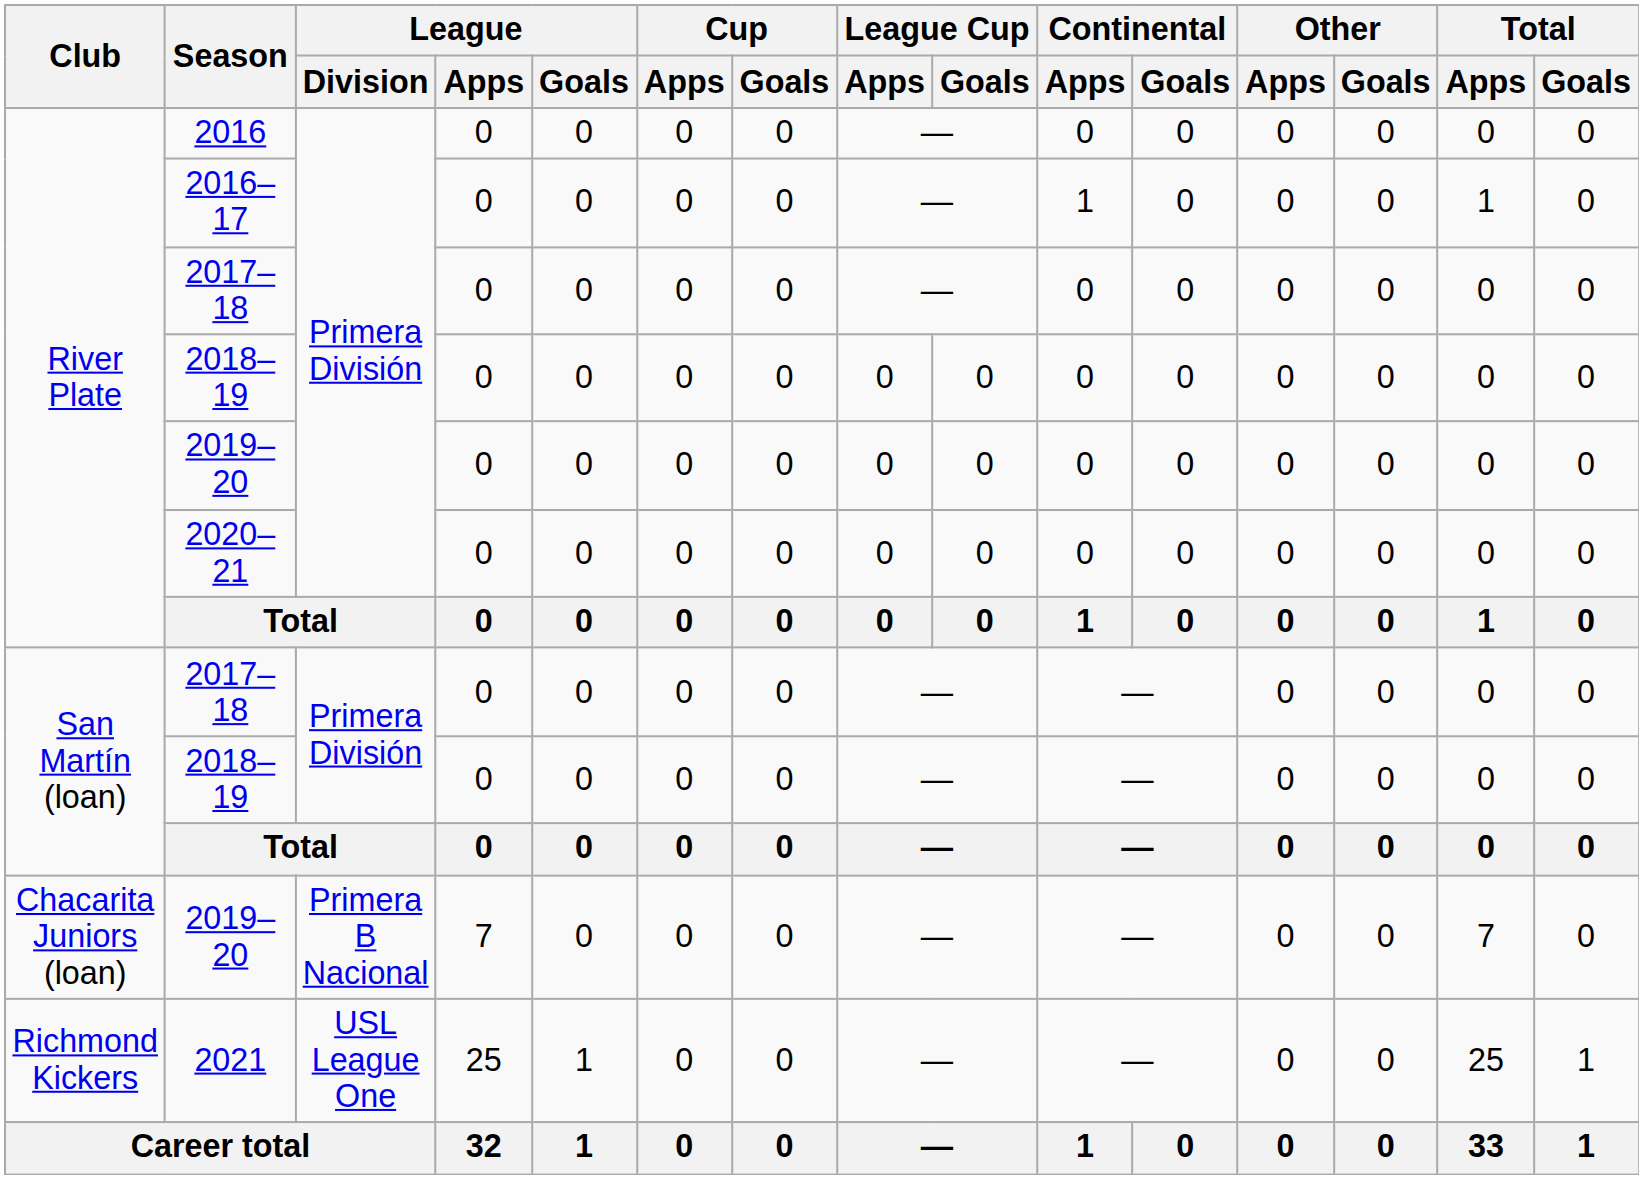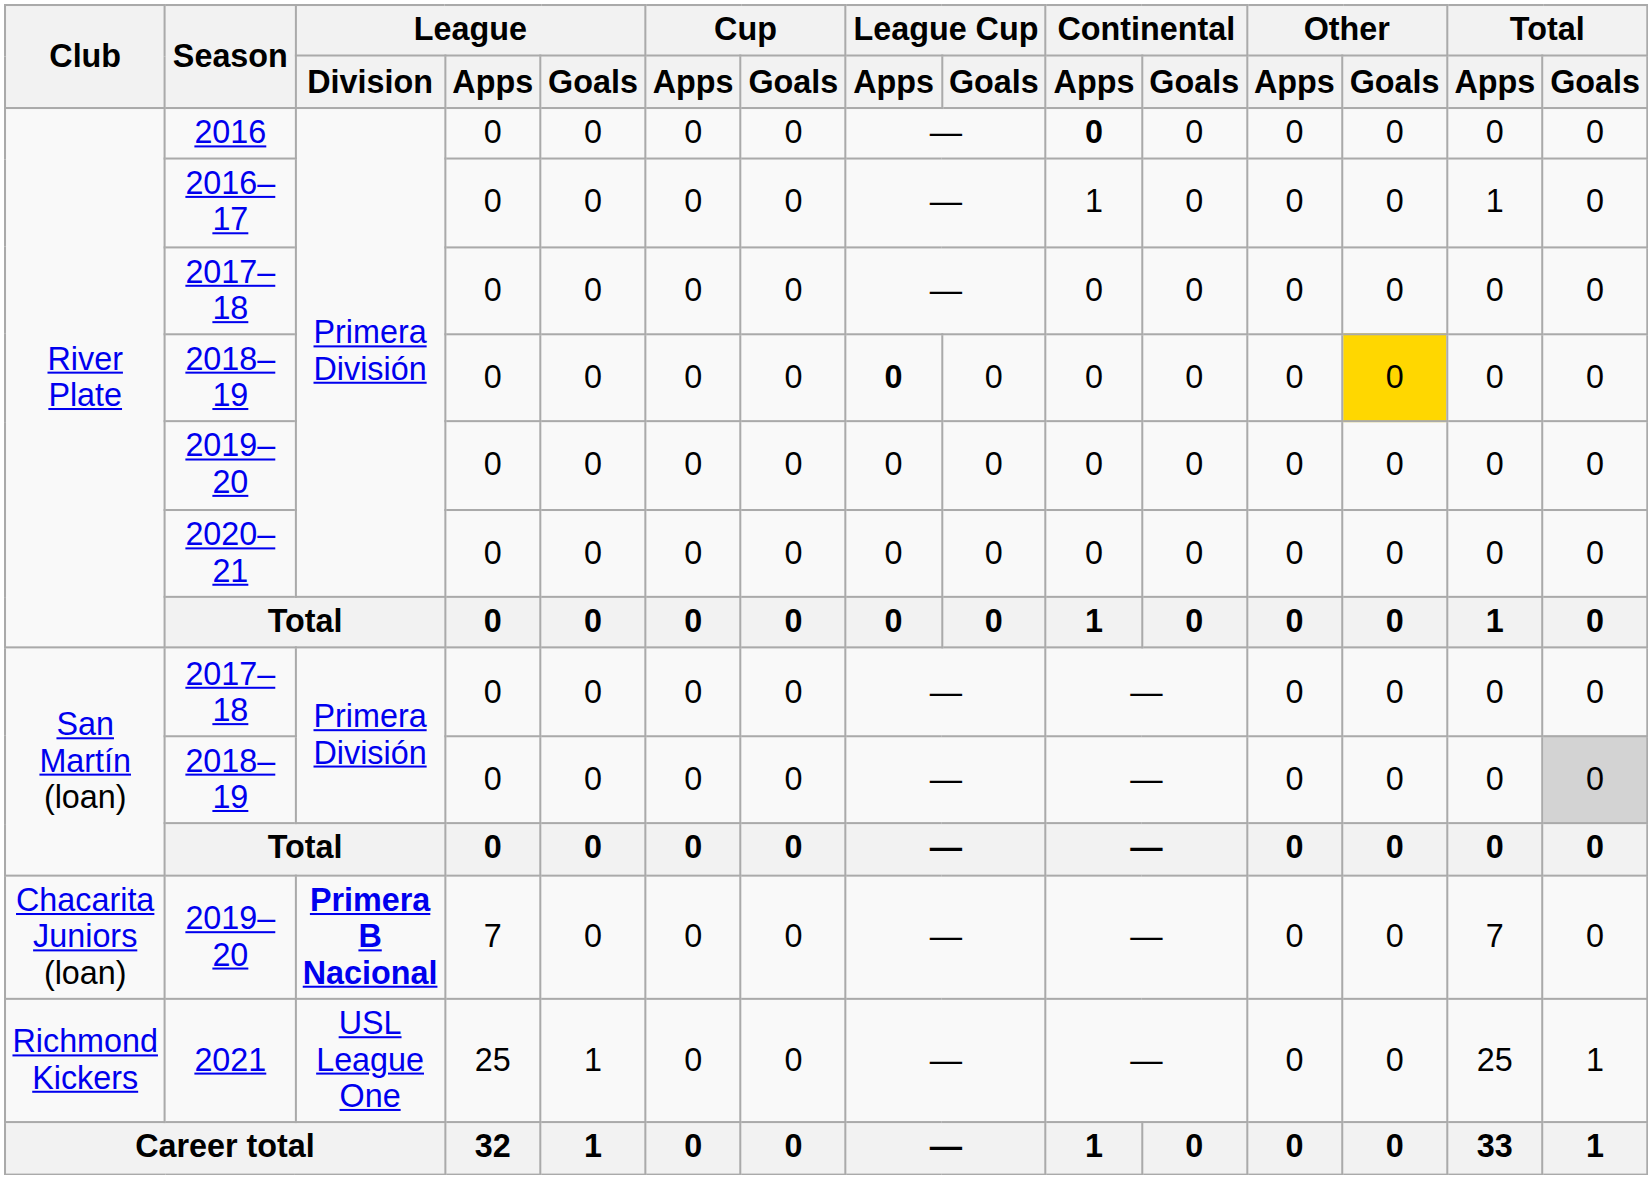(1085, 132) normal -> (1094, 132) bold
(885, 377) normal -> (894, 377) bold
(1386, 377) no background -> (1395, 377) gold background
(1586, 779) no background -> (1595, 779) lightgrey background
(366, 936) normal -> (370, 936) bold
